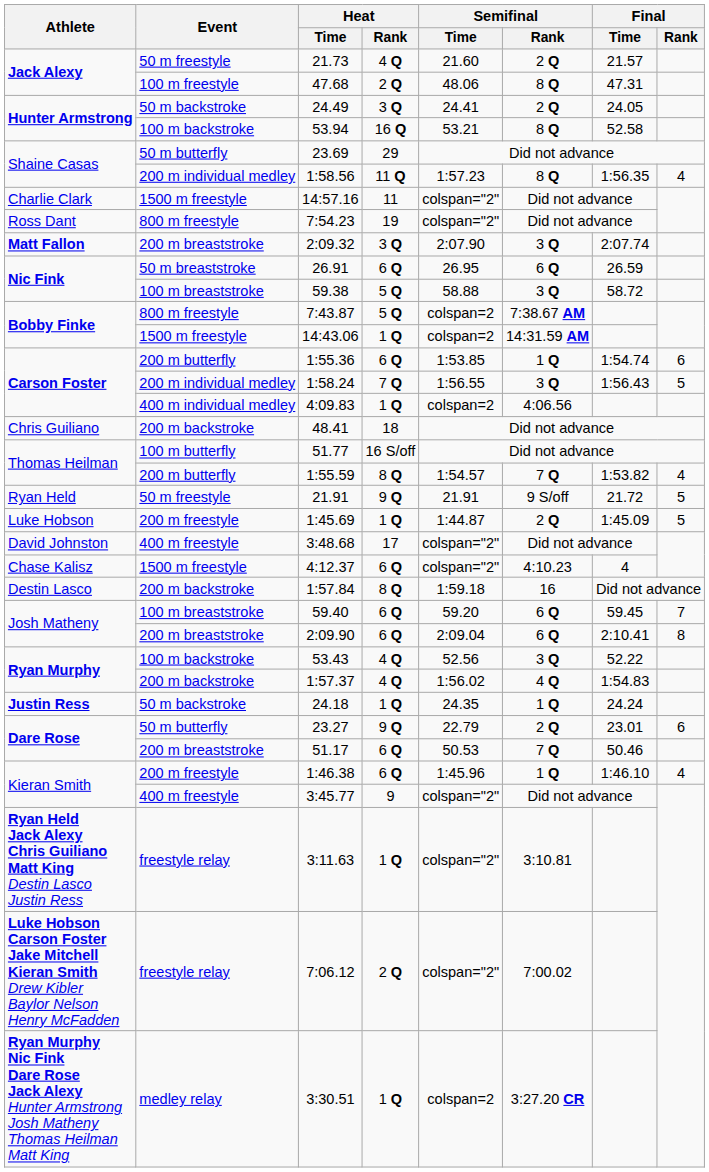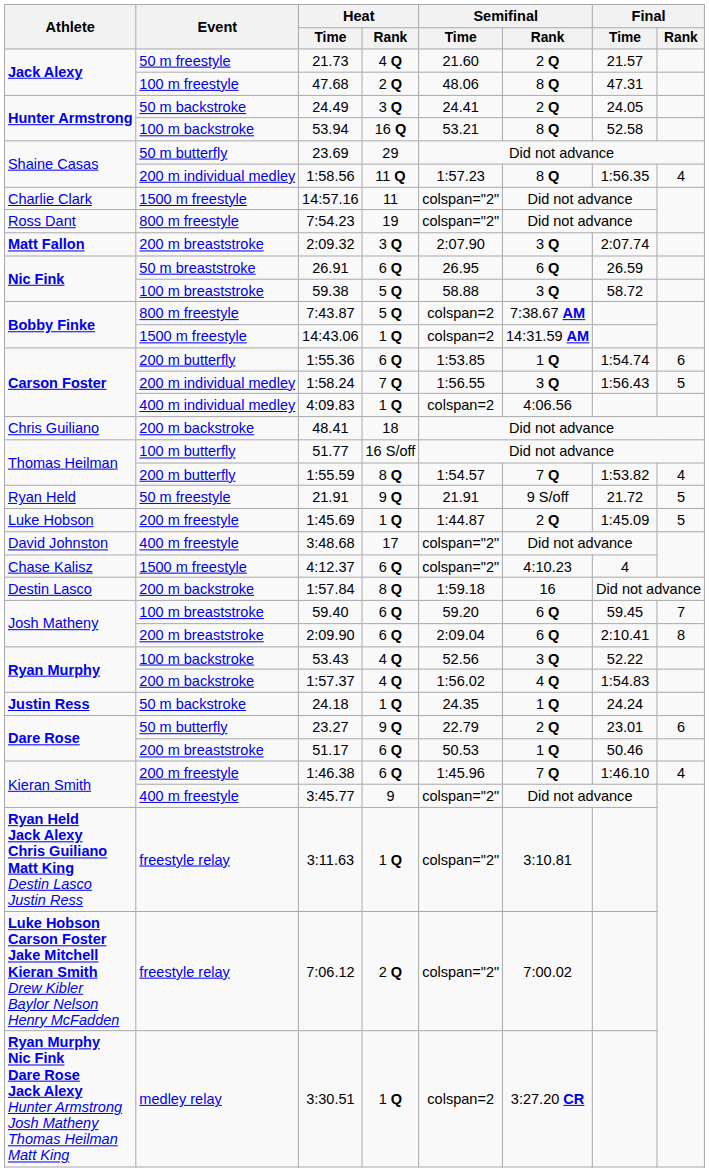(548, 750) 7 Q -> (548, 750) 1 Q
(548, 773) 1 Q -> (548, 773) 7 Q
